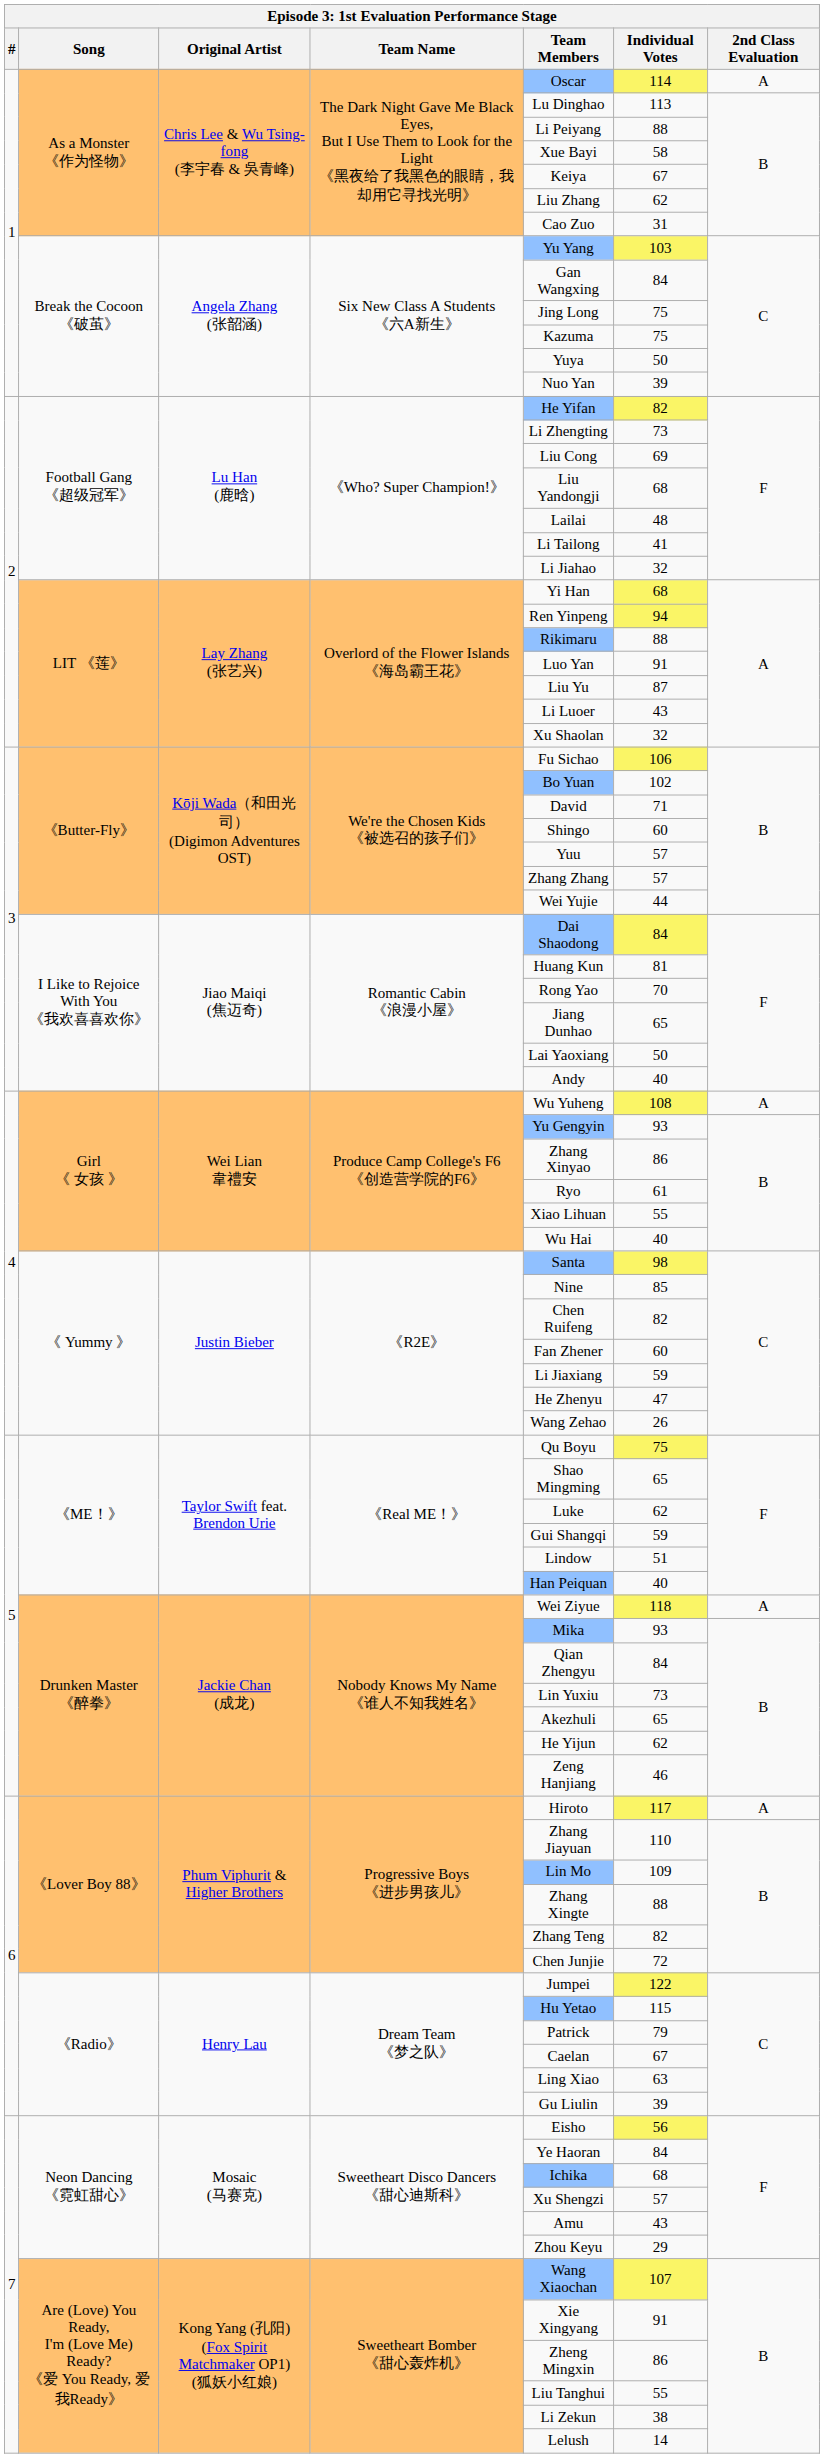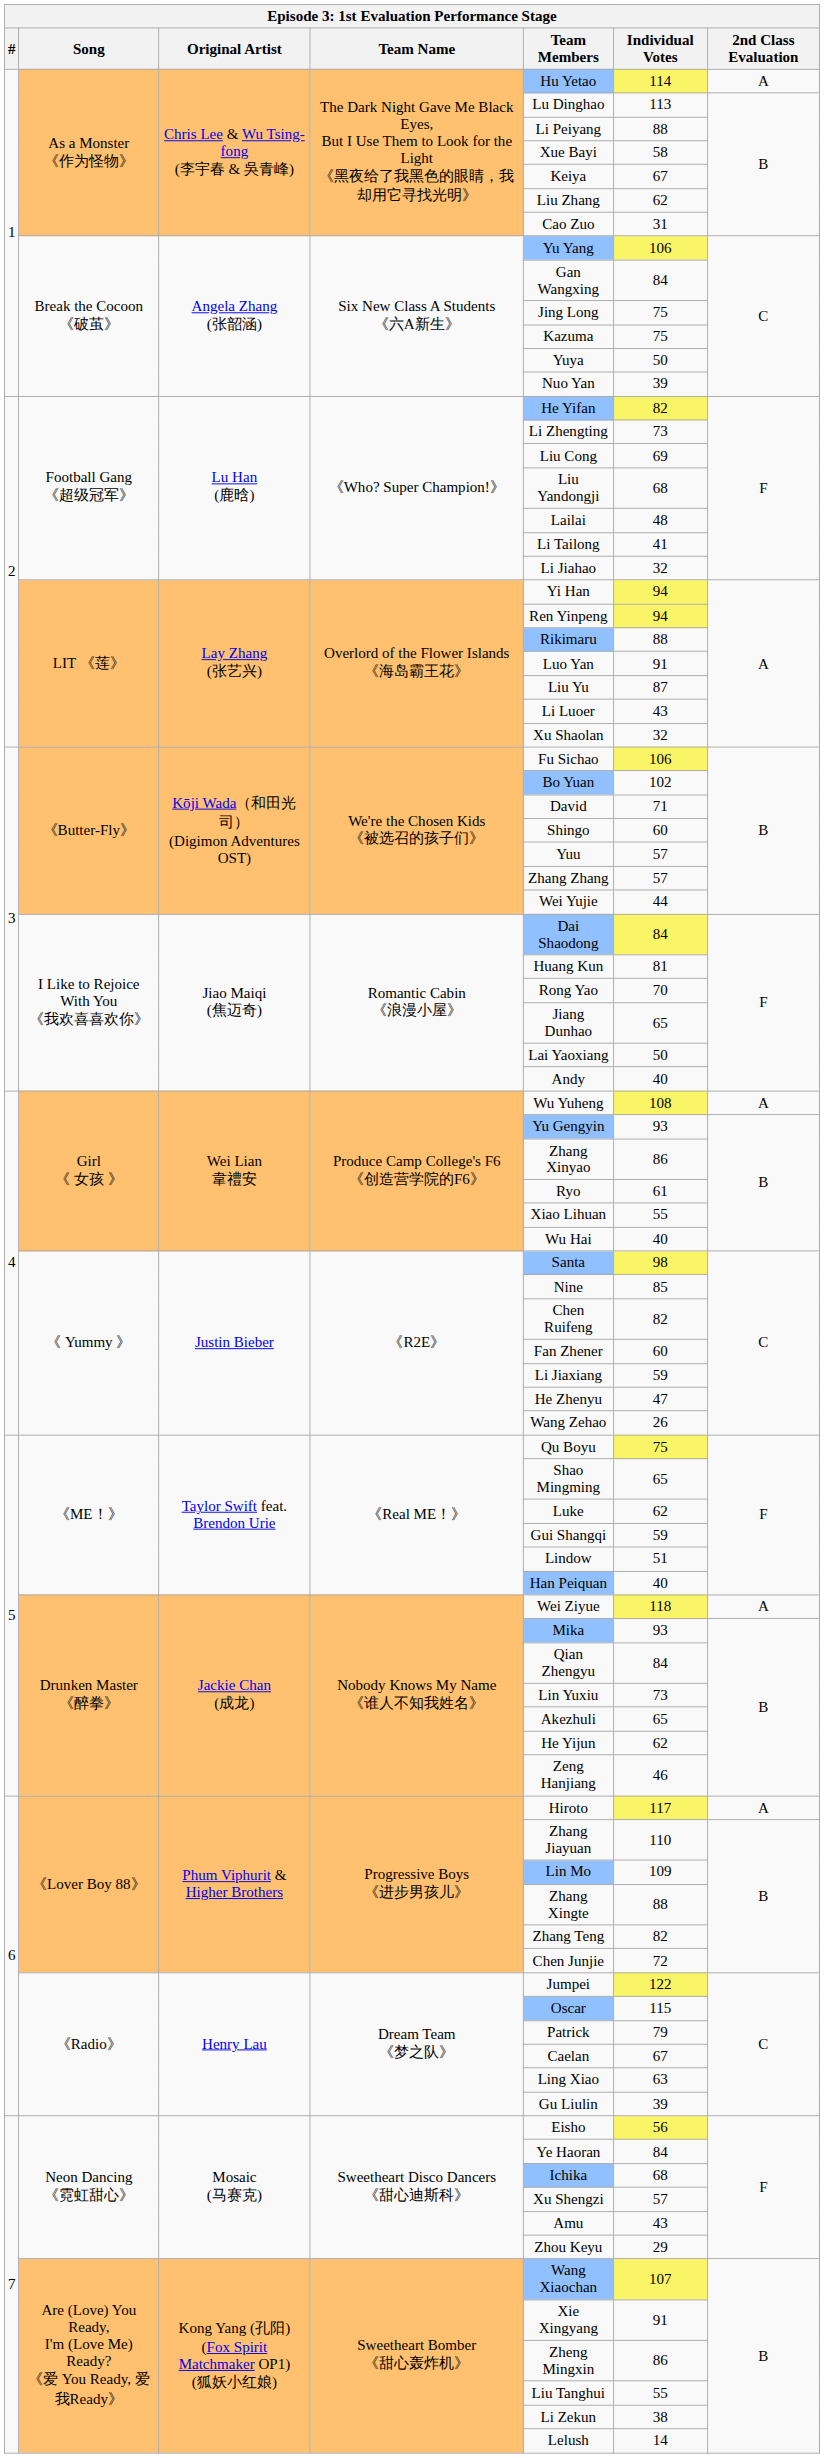(568, 81) Oscar -> (568, 81) Hu Yetao
(660, 248) 103 -> (660, 248) 106
(660, 591) 68 -> (660, 591) 94
(568, 2008) Hu Yetao -> (568, 2008) Oscar
